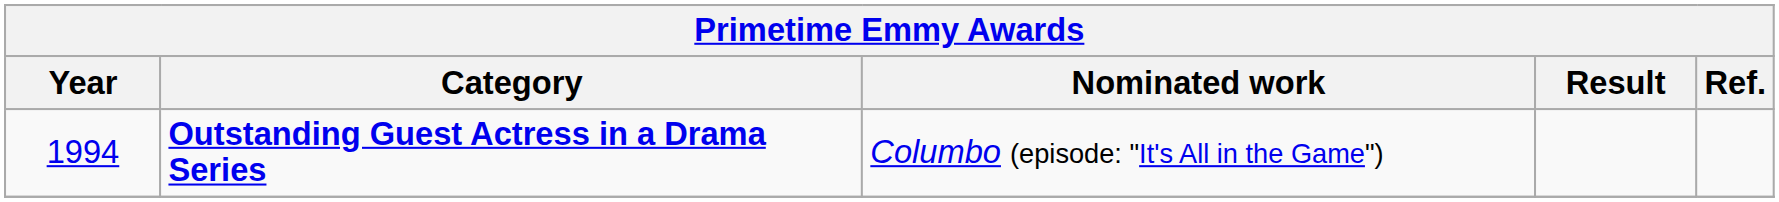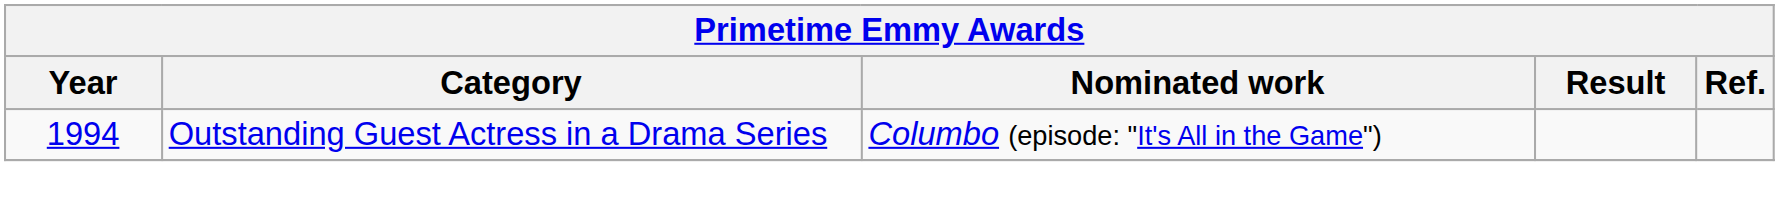(467, 152) bold -> (498, 133) normal
